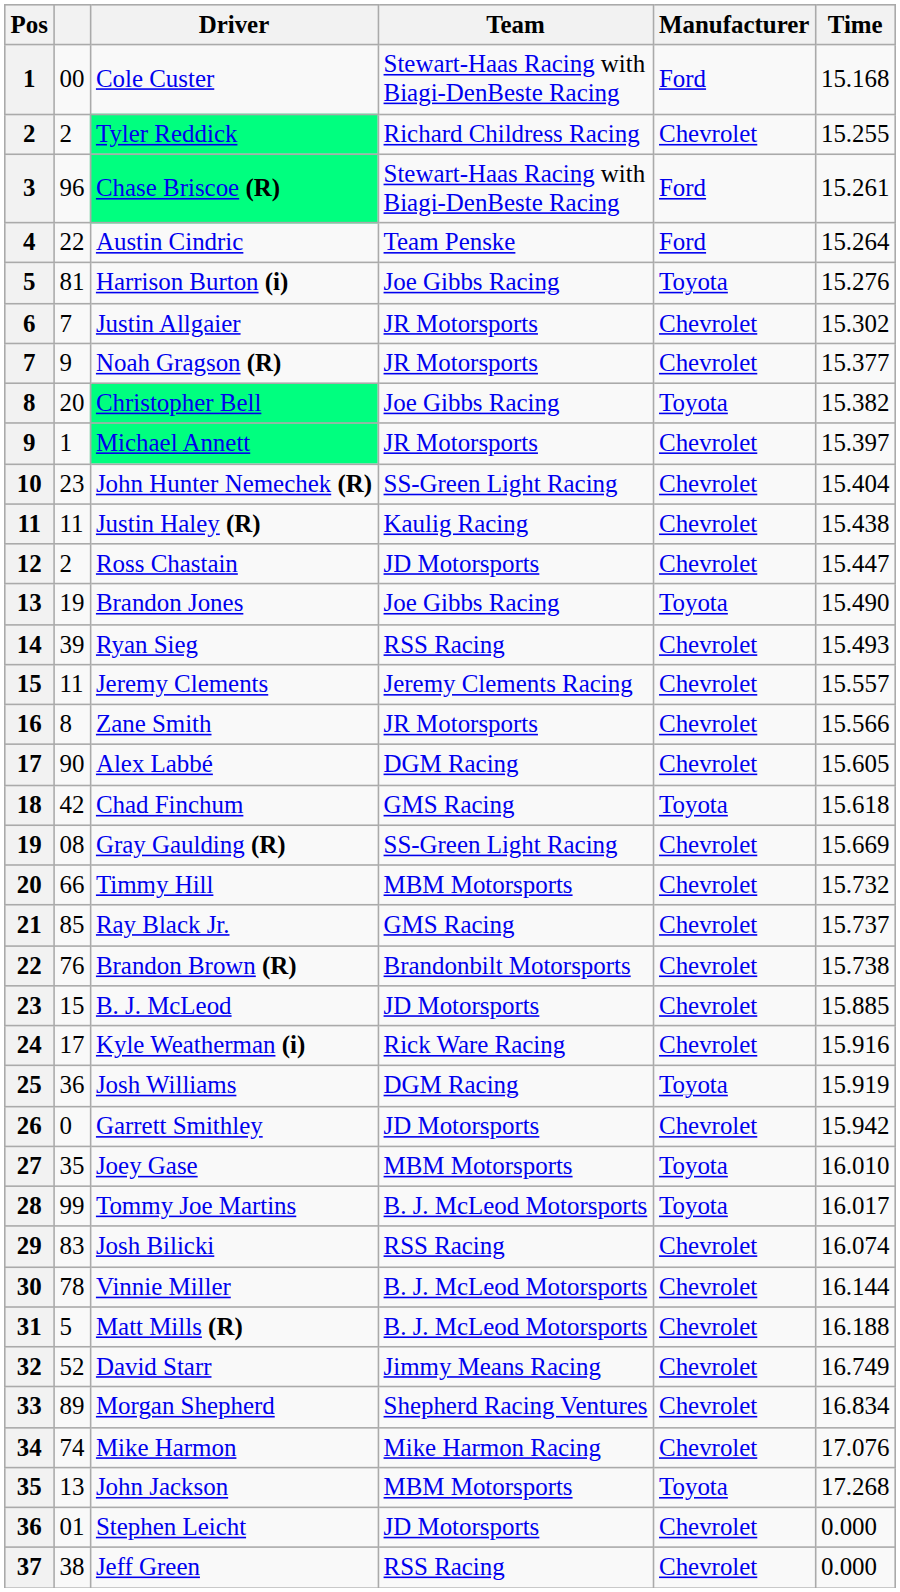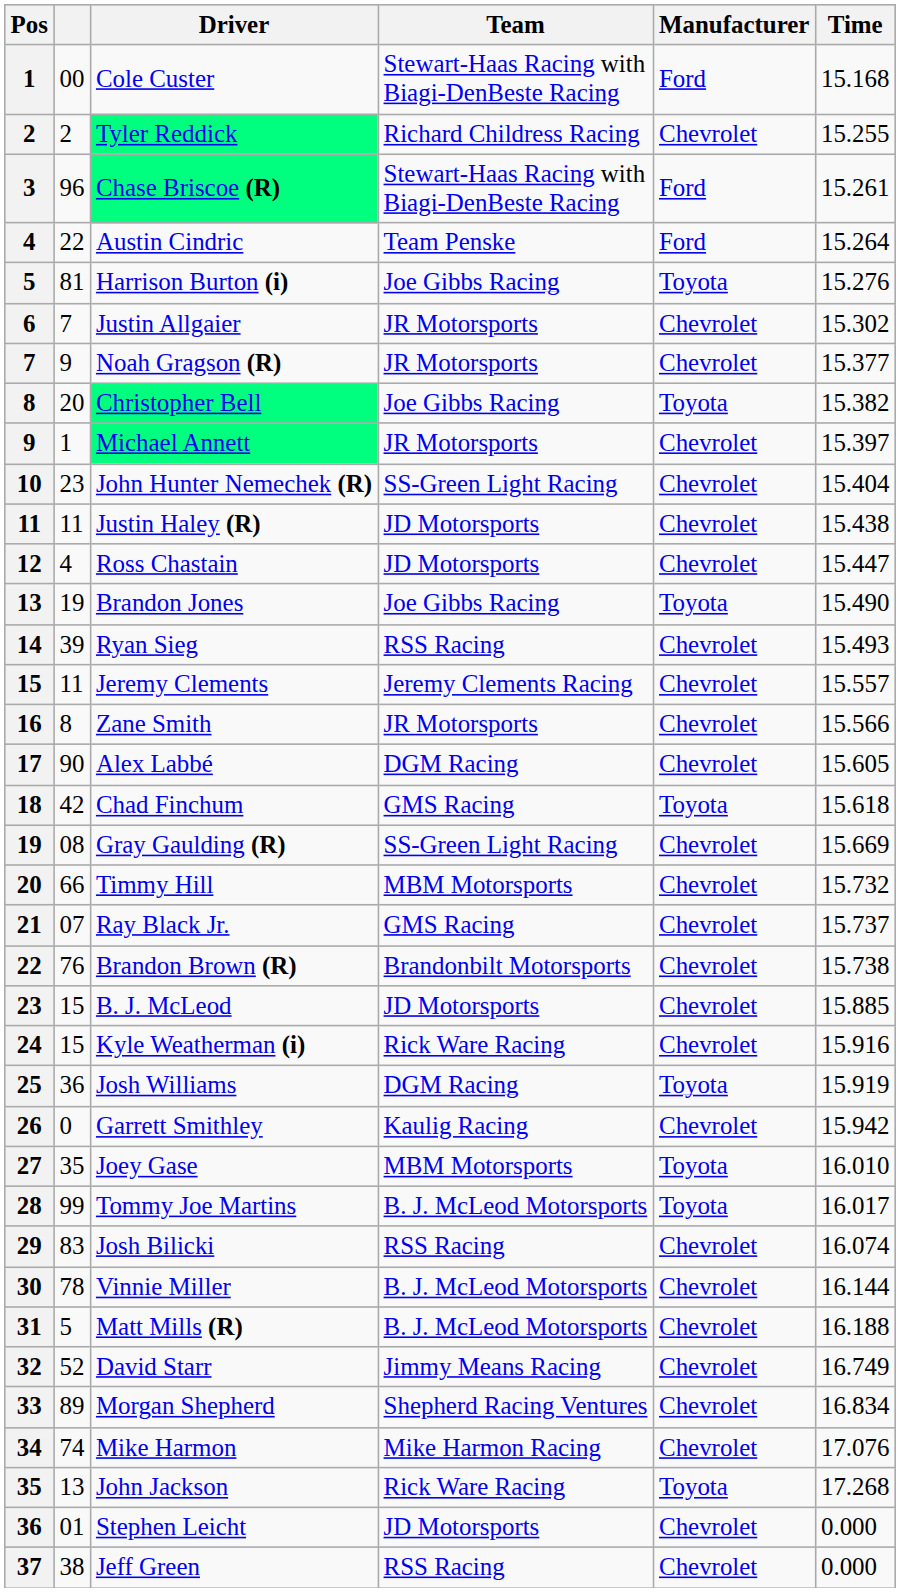(456, 523) Kaulig Racing -> (461, 523) JD Motorsports
(66, 563) 2 -> (66, 563) 4
(72, 924) 85 -> (72, 924) 07
(72, 1045) 17 -> (72, 1045) 15
(461, 1125) JD Motorsports -> (456, 1125) Kaulig Racing
(478, 1486) MBM Motorsports -> (474, 1486) Rick Ware Racing
